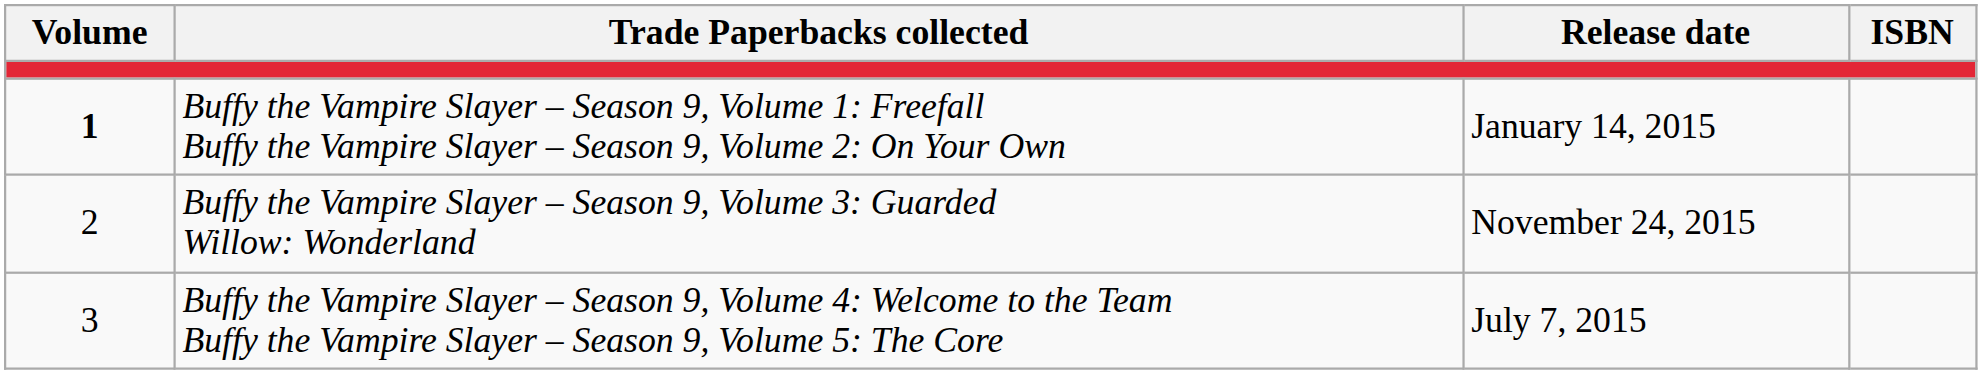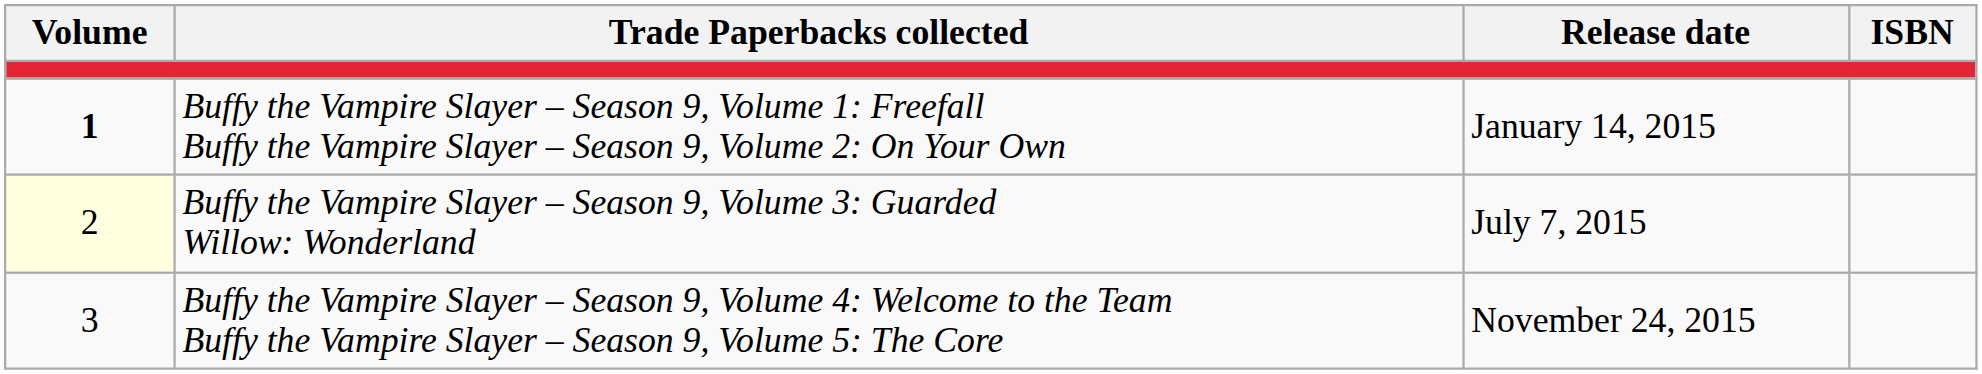(90, 222) no background -> (90, 222) lightyellow background
(1613, 222) November 24, 2015 -> (1559, 222) July 7, 2015
(1559, 319) July 7, 2015 -> (1613, 319) November 24, 2015
